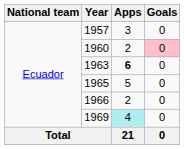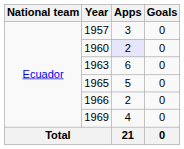(128, 48) no background -> (128, 48) lavender background
(162, 48) pink background -> (162, 48) no background
(128, 65) bold -> (128, 65) normal
(128, 118) paleturquoise background -> (128, 118) no background
